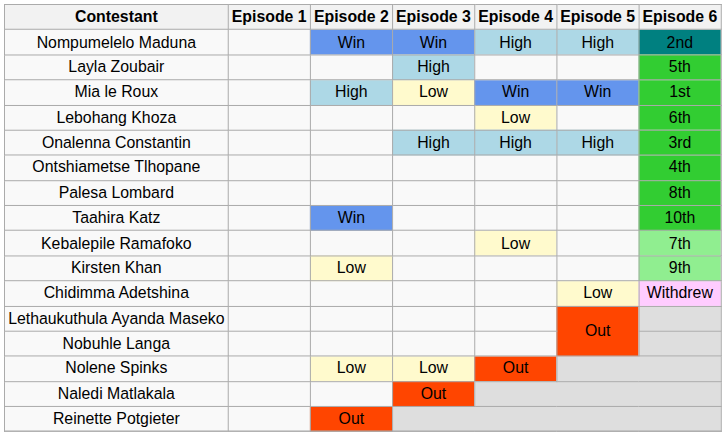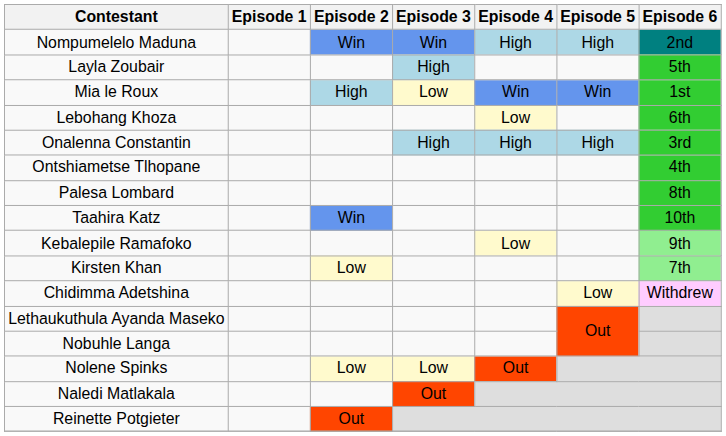(680, 243) 7th -> (680, 243) 9th
(680, 268) 9th -> (680, 268) 7th
